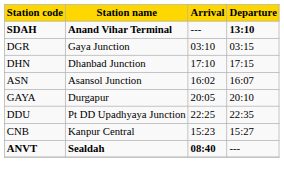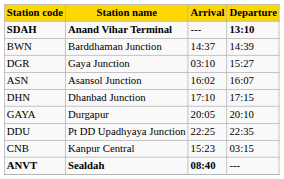+ row: (19, 47)
(242, 47) 03:15 -> (242, 64) 15:27
rows swapped: (18, 81) <-> (18, 64)
(242, 132) 15:27 -> (242, 149) 03:15
